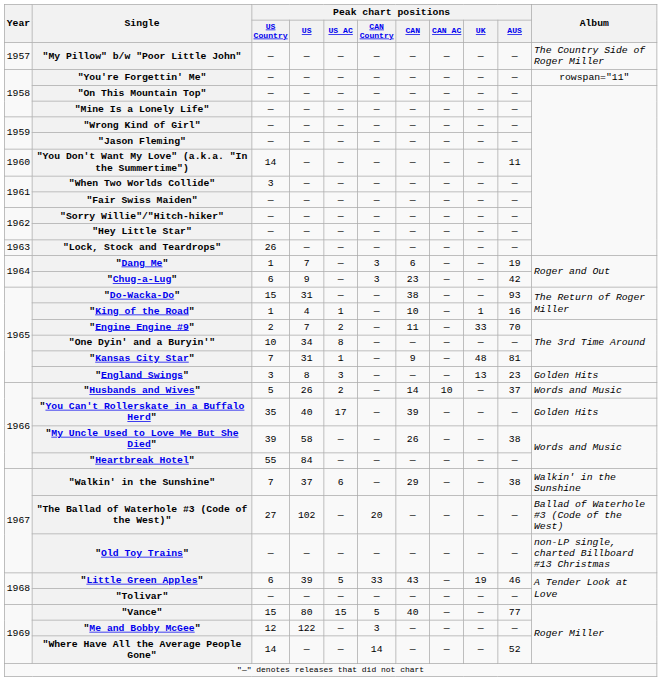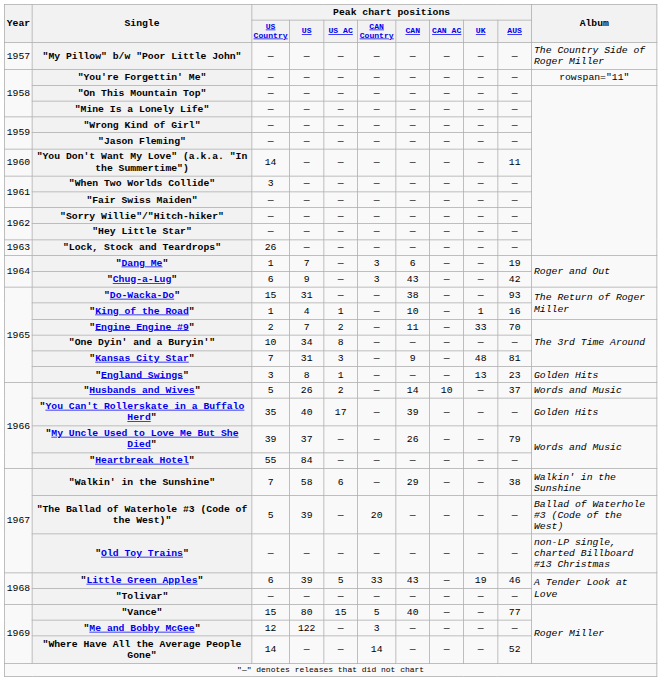(413, 279) 23 -> (413, 279) 43
(341, 359) 1 -> (341, 359) 3
(341, 375) 3 -> (341, 375) 1
(307, 439) 58 -> (307, 439) 37
(515, 439) 38 -> (515, 439) 79
(307, 482) 37 -> (307, 482) 58
(271, 515) 27 -> (271, 515) 5
(307, 515) 102 -> (307, 515) 39
